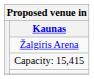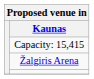(49, 45) Žalgiris Arena -> (49, 45) Capacity: 15,415
(49, 61) Capacity: 15,415 -> (49, 61) Žalgiris Arena
